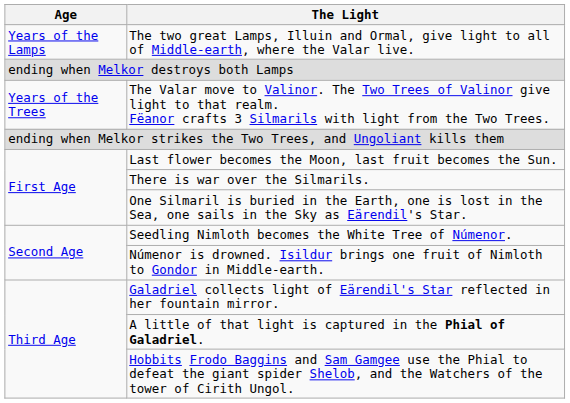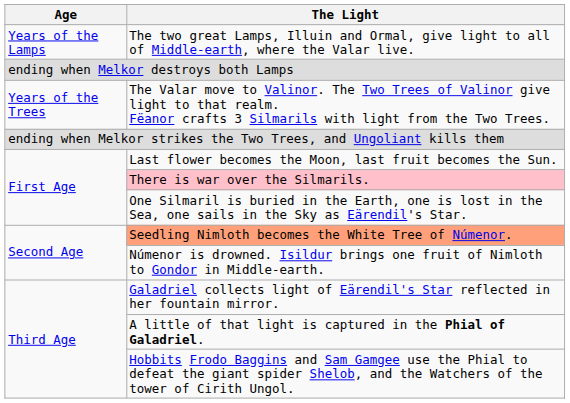(250, 180) no background -> (250, 180) pink background
(321, 235) no background -> (321, 235) lightsalmon background
